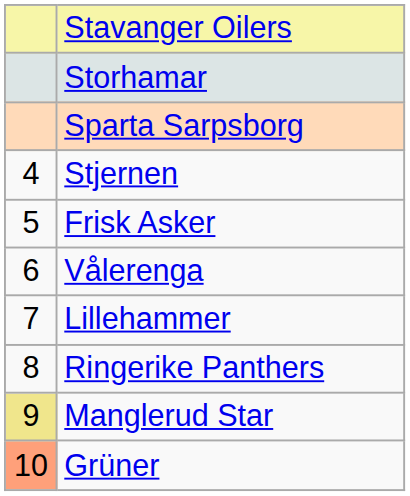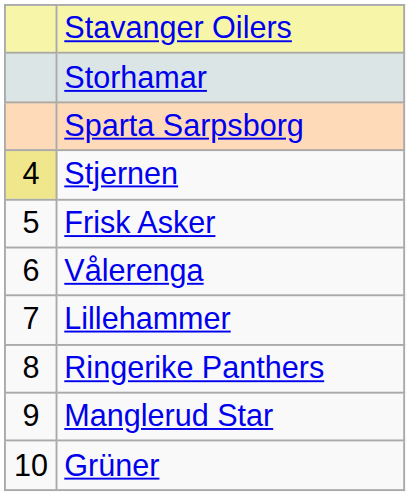(31, 174) no background -> (31, 174) khaki background
(31, 416) khaki background -> (31, 416) no background
(31, 464) lightsalmon background -> (31, 464) no background
